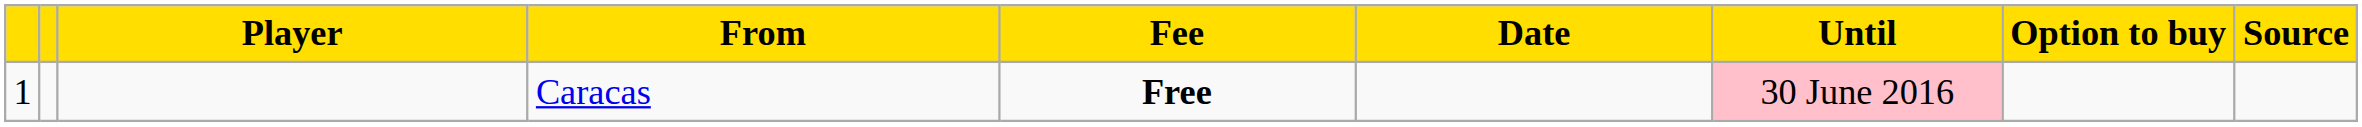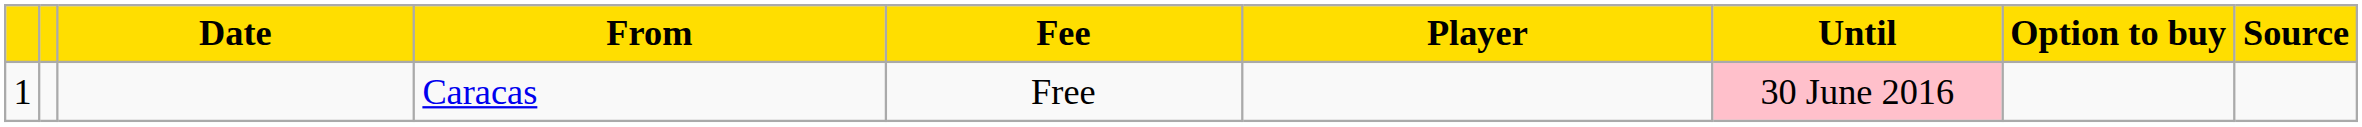columns swapped: (292, 33) <-> (1534, 33)
(1177, 90) bold -> (1063, 90) normal
